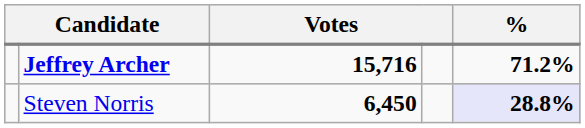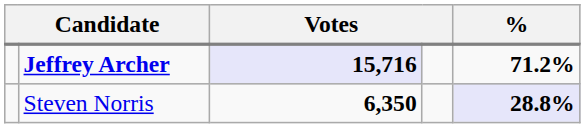(384, 63) no background -> (384, 63) lavender background
(390, 102) 6,450 -> (390, 102) 6,350
